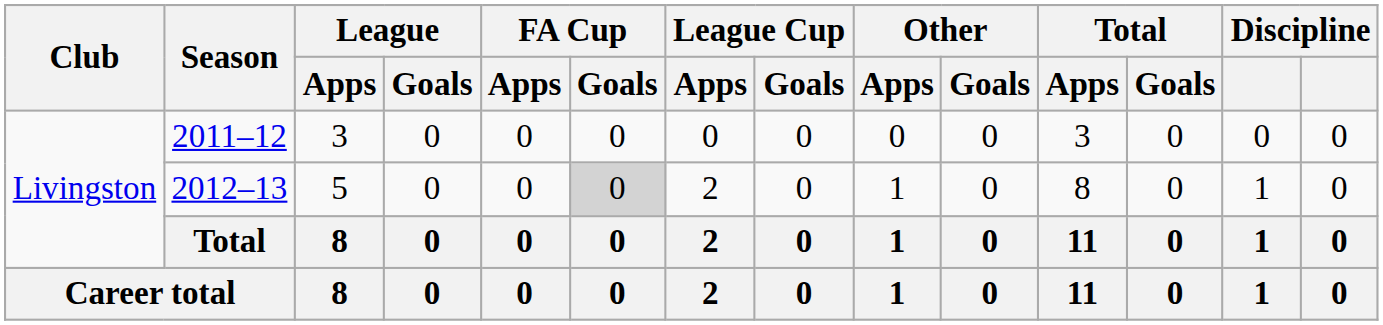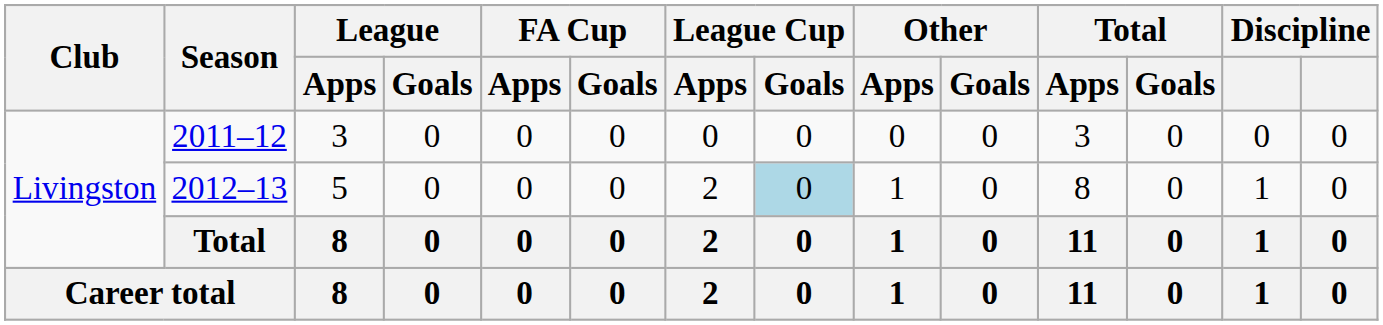(617, 188) lightgrey background -> (617, 188) no background
(804, 188) no background -> (804, 188) lightblue background
